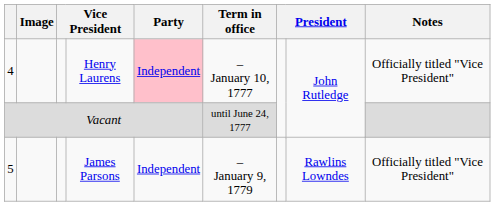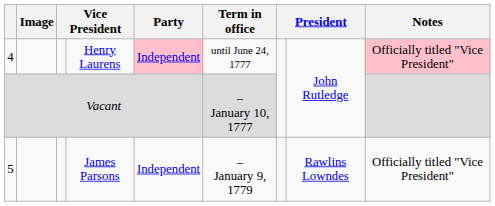(240, 78) – January 10, 1777 -> (240, 57) until June 24, 1777
(427, 70) no background -> (427, 56) pink background
(240, 120) until June 24, 1777 -> (240, 112) – January 10, 1777
